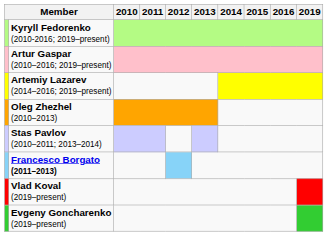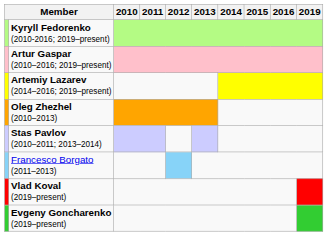(56, 165) bold -> (52, 165) normal
